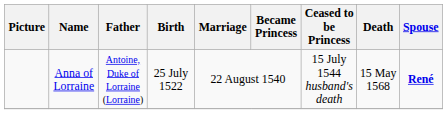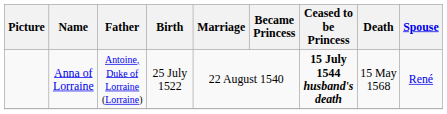(329, 79) normal -> (328, 79) bold
(421, 79) bold -> (421, 79) normal
